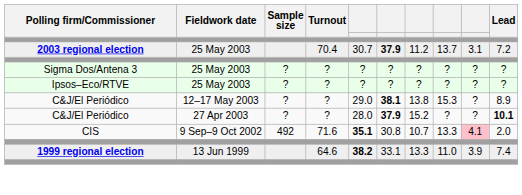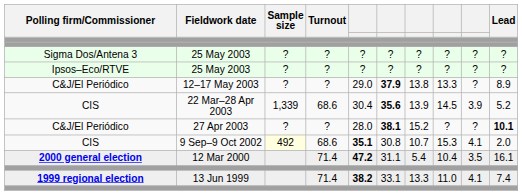- row: (90, 50)
(391, 101) 38.1 -> (391, 85) 37.9
(447, 101) 15.3 -> (447, 85) 13.3
+ row: (90, 106)
(391, 116) 37.9 -> (391, 127) 38.1
(286, 132) no background -> (286, 142) lightyellow background
(327, 132) 71.6 -> (327, 142) 68.6
(447, 132) 13.3 -> (447, 142) 15.3
(475, 132) pink background -> (475, 142) no background
+ row: (90, 158)
(327, 152) 64.6 -> (327, 178) 71.4
(475, 152) 3.9 -> (475, 178) 4.1
